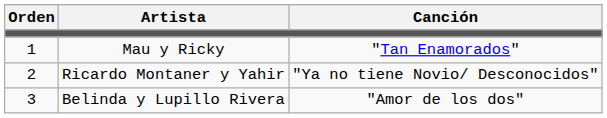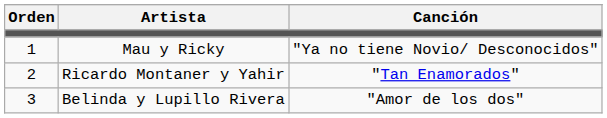(445, 50) "Tan Enamorados" -> (445, 50) "Ya no tiene Novio/ Desconocidos"
(445, 75) "Ya no tiene Novio/ Desconocidos" -> (445, 75) "Tan Enamorados"
